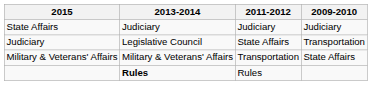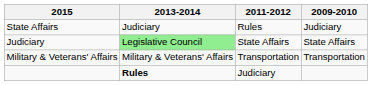(256, 27) Judiciary -> (250, 27) Rules
(162, 42) no background -> (162, 42) lightgreen background
(334, 42) Transportation -> (329, 42) State Affairs
(329, 57) State Affairs -> (334, 57) Transportation
(250, 73) Rules -> (256, 73) Judiciary
